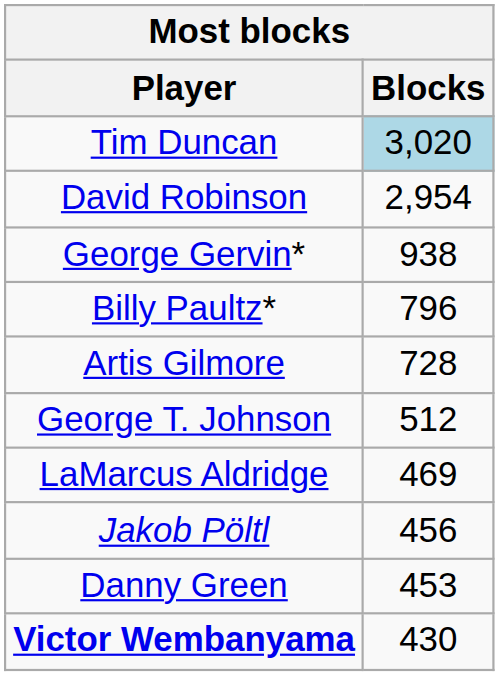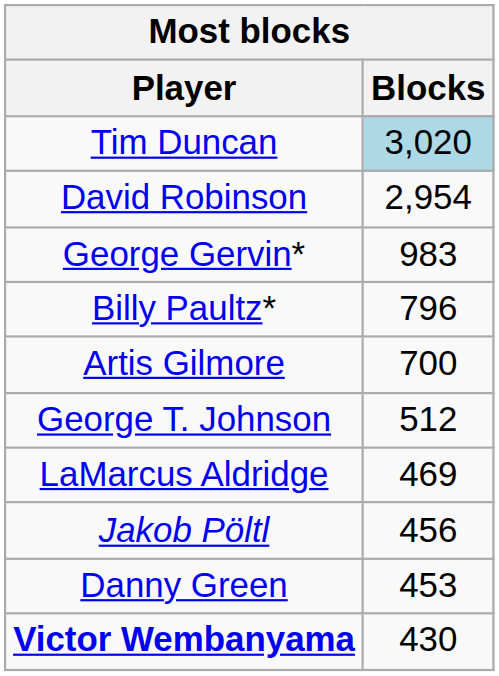(428, 253) 938 -> (428, 253) 983
(428, 364) 728 -> (428, 364) 700
